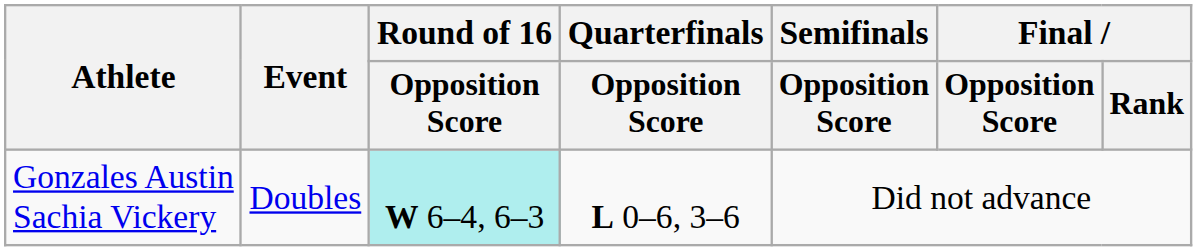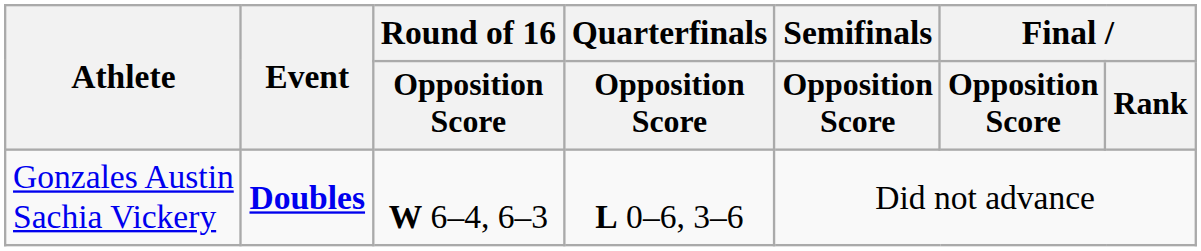(305, 197) normal -> (307, 197) bold
(465, 217) paleturquoise background -> (468, 217) no background
